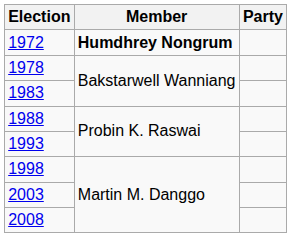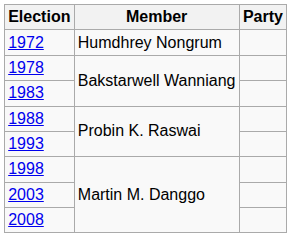(155, 42) bold -> (150, 42) normal
